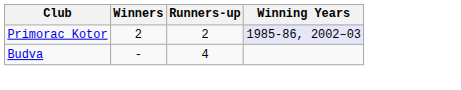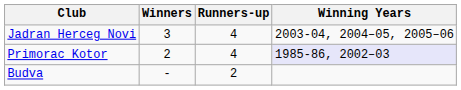+ row: (72, 34)
(205, 34) 2 -> (234, 54) 4
(205, 54) 4 -> (234, 74) 2
